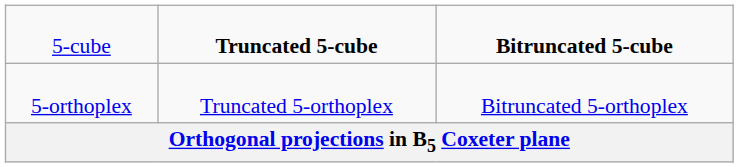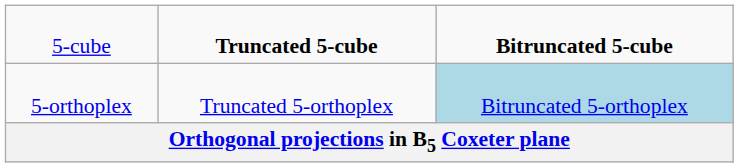(584, 105) no background -> (584, 105) lightblue background
